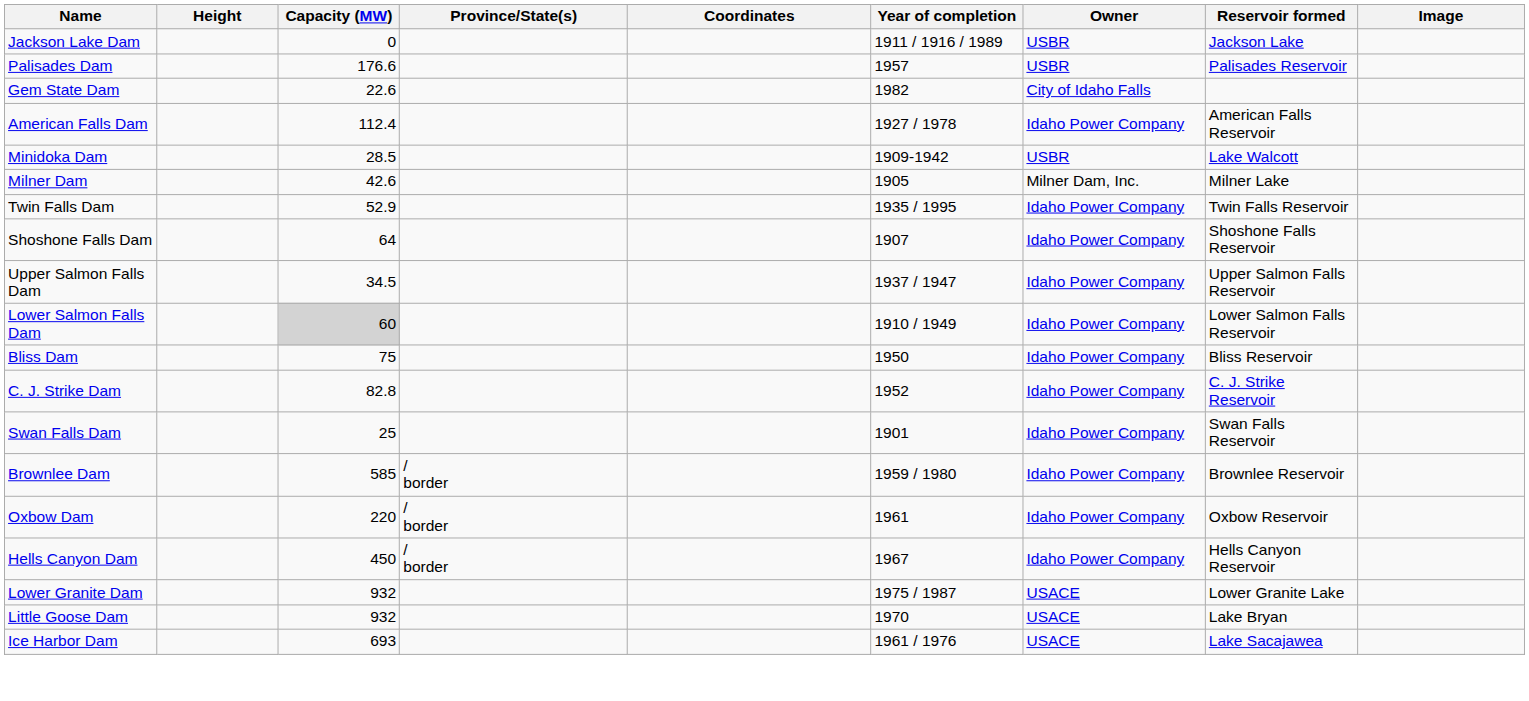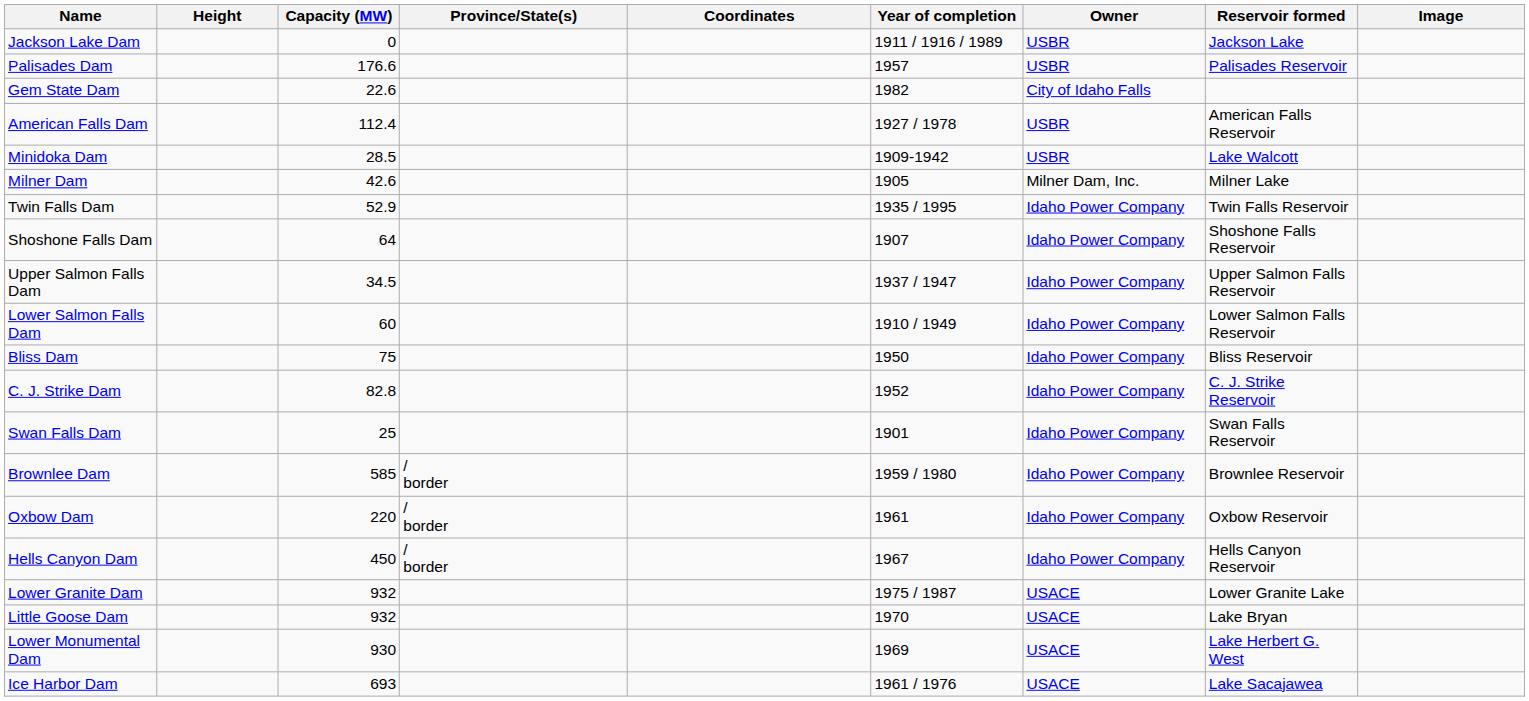(1105, 123) Idaho Power Company -> (1048, 123) USBR
(387, 324) lightgrey background -> (387, 324) no background
+ row: (74, 650)
